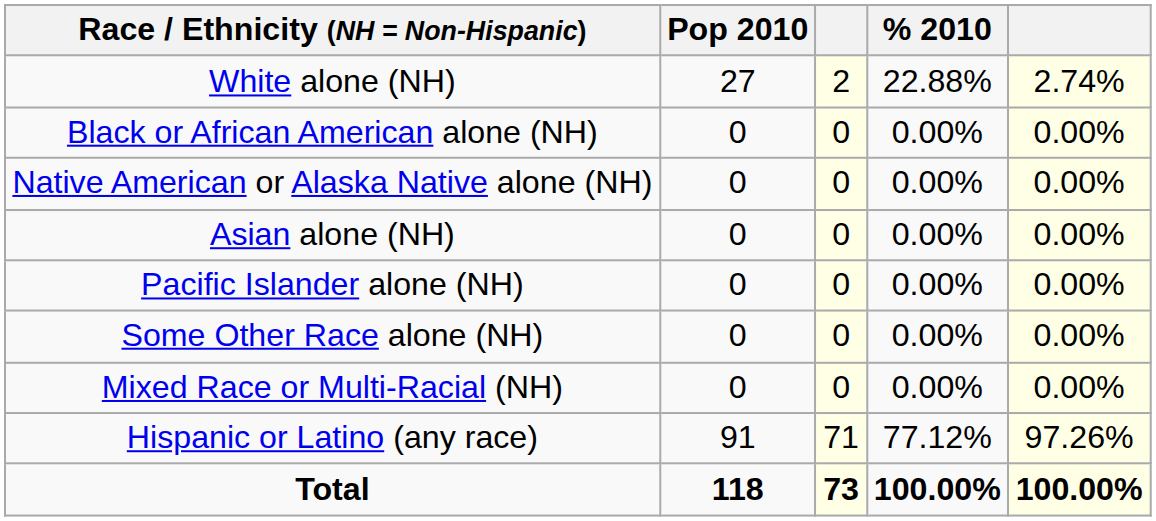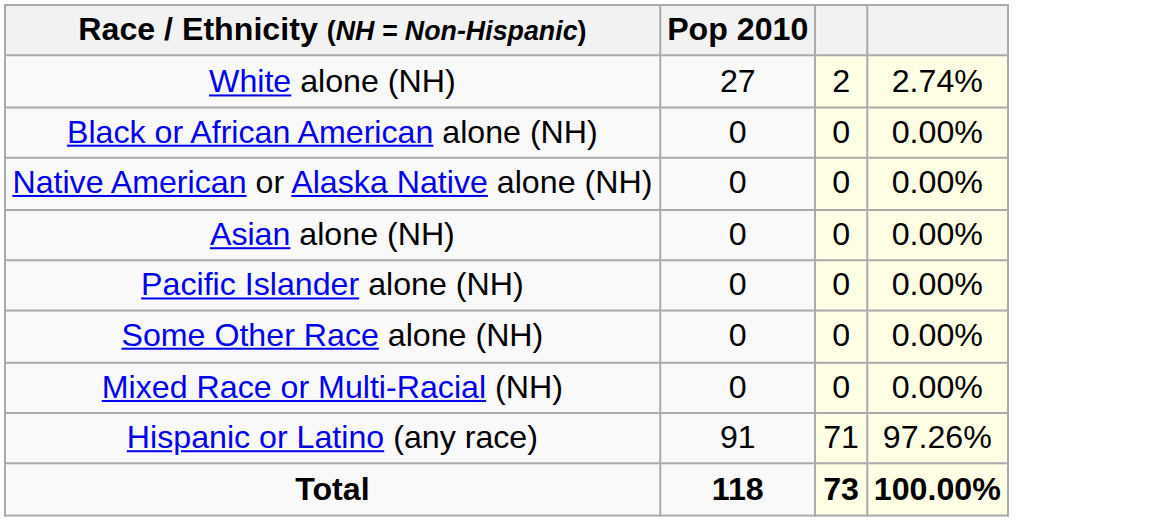- column: (937, 30)
